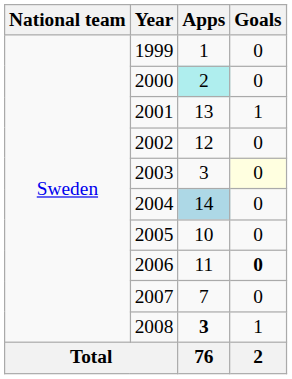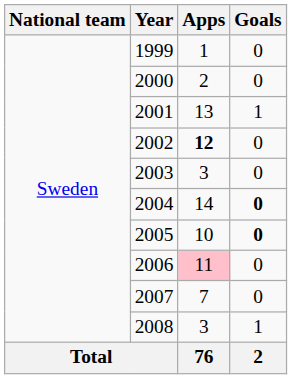(204, 81) paleturquoise background -> (204, 81) no background
(204, 142) normal -> (204, 142) bold
(258, 173) lightyellow background -> (258, 173) no background
(204, 204) lightblue background -> (204, 204) no background
(258, 204) normal -> (258, 204) bold
(258, 234) normal -> (258, 234) bold
(204, 265) no background -> (204, 265) pink background
(258, 265) bold -> (258, 265) normal
(204, 326) bold -> (204, 326) normal
